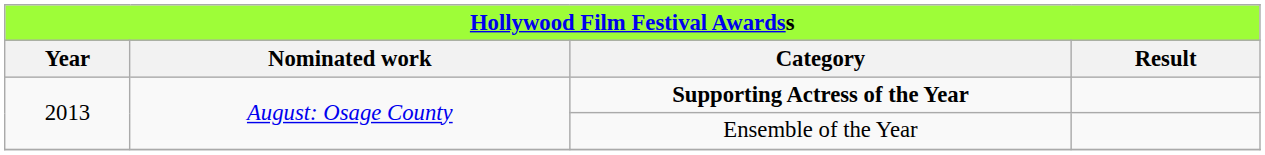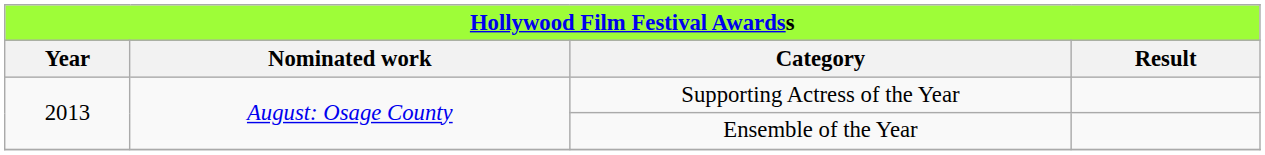(820, 94) bold -> (820, 94) normal
